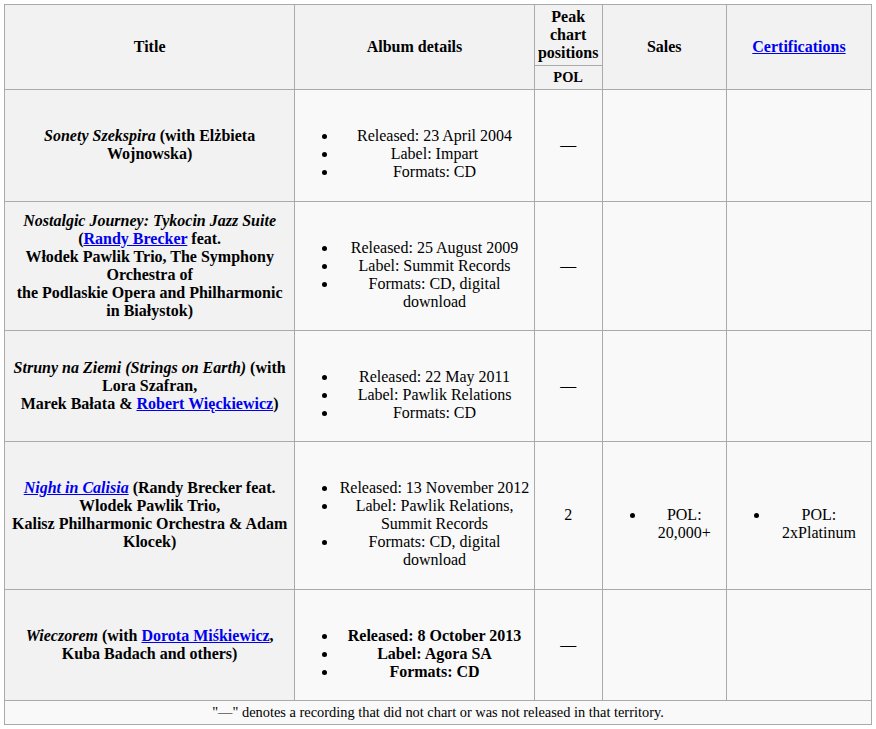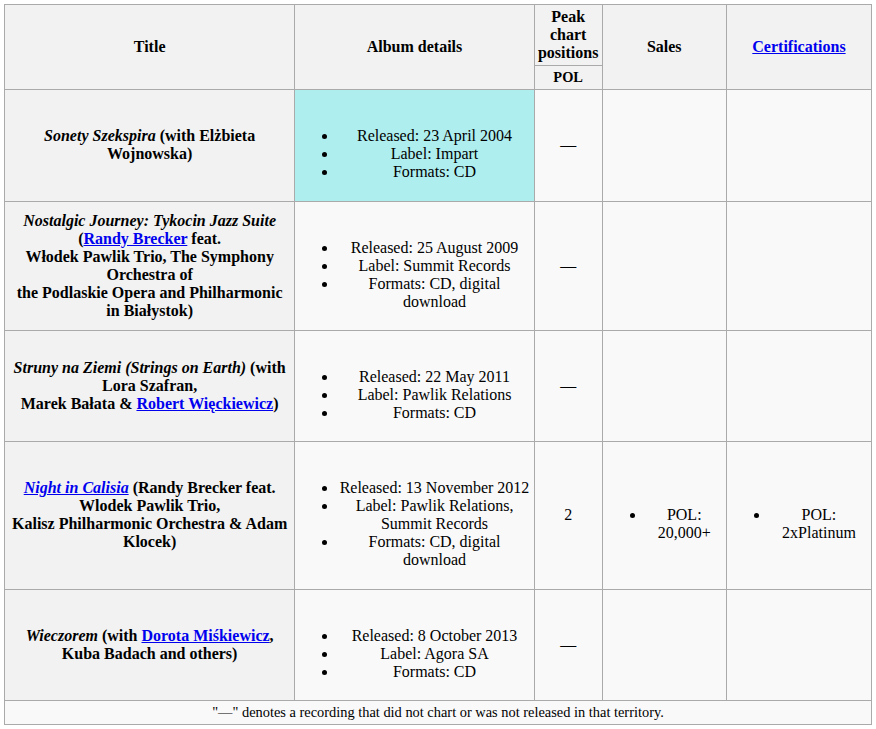(414, 154) no background -> (414, 154) paleturquoise background
(414, 654) bold -> (414, 654) normal
